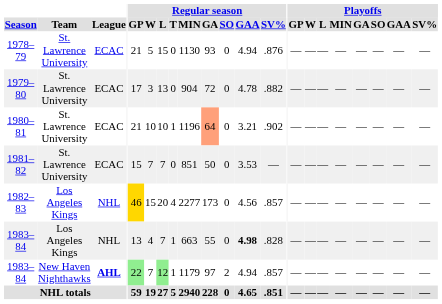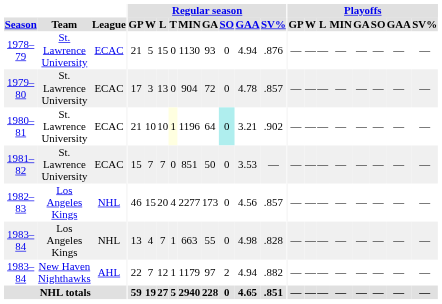(273, 88) .882 -> (273, 88) .857
(173, 126) no background -> (173, 126) lightyellow background
(210, 126) lightsalmon background -> (210, 126) no background
(227, 126) no background -> (227, 126) paleturquoise background
(136, 202) gold background -> (136, 202) no background
(248, 240) bold -> (248, 240) normal
(109, 272) bold -> (109, 272) normal
(136, 272) lightgreen background -> (136, 272) no background
(163, 272) lightgreen background -> (163, 272) no background
(273, 272) .857 -> (273, 272) .882
